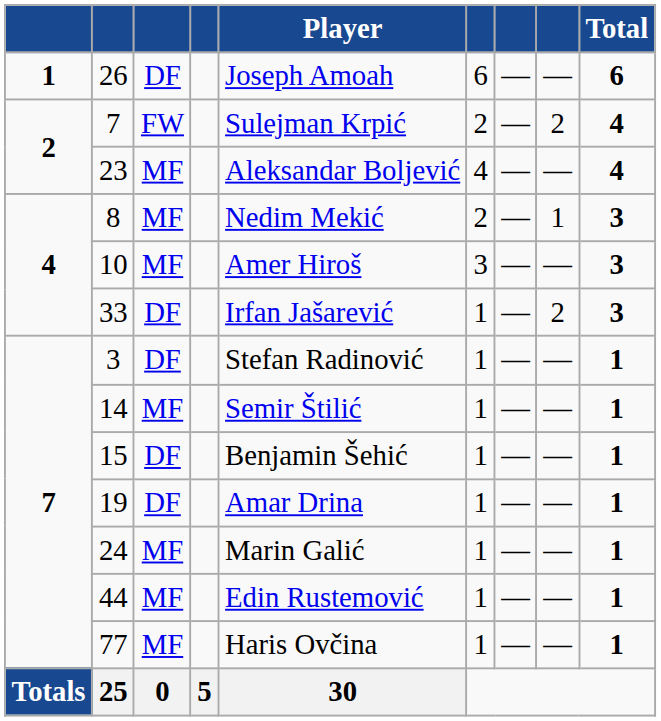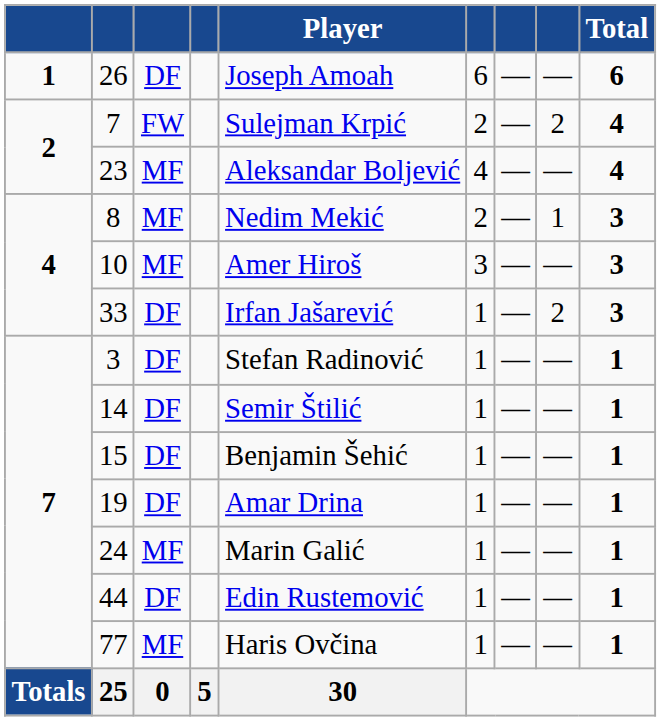(162, 407) MF -> (162, 407) DF
(162, 596) MF -> (162, 596) DF
